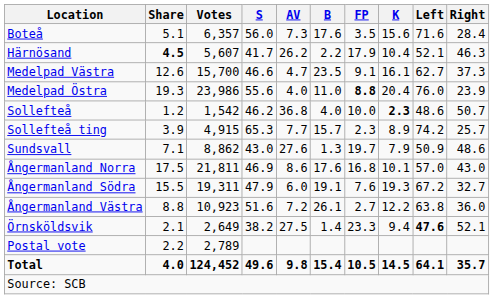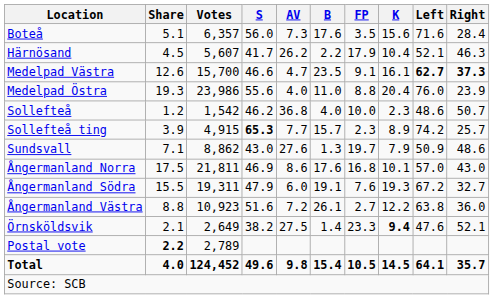(173, 53) bold -> (173, 53) normal
(430, 72) normal -> (430, 72) bold
(471, 72) normal -> (471, 72) bold
(365, 91) bold -> (365, 91) normal
(399, 110) bold -> (399, 110) normal
(259, 130) normal -> (259, 130) bold
(399, 226) normal -> (399, 226) bold
(430, 226) bold -> (430, 226) normal
(173, 245) normal -> (173, 245) bold
